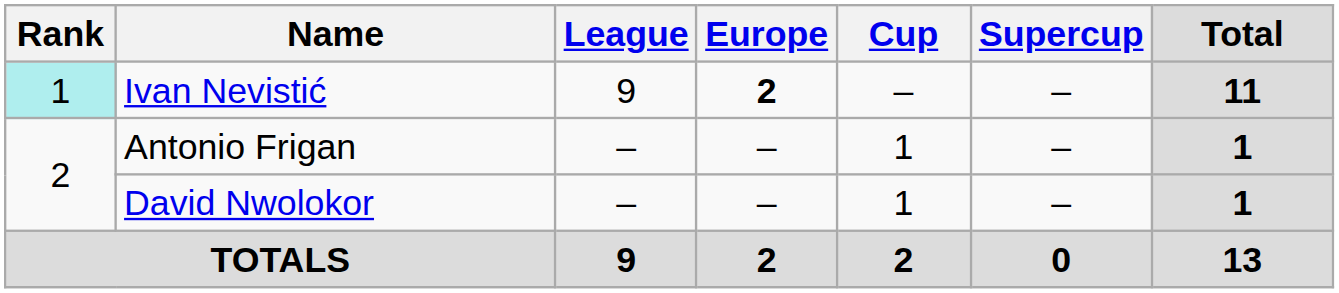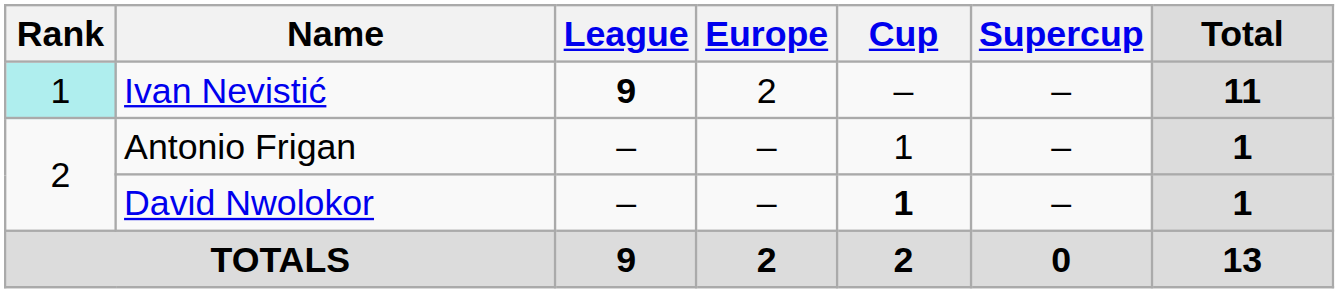(626, 90) normal -> (626, 90) bold
(767, 90) bold -> (767, 90) normal
(904, 203) normal -> (904, 203) bold
